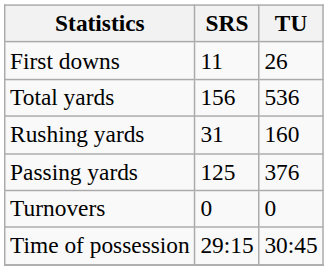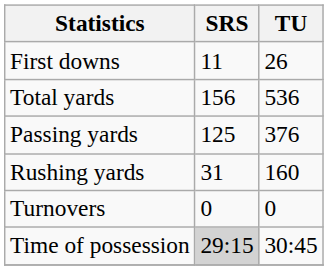rows swapped: (77, 134) <-> (74, 171)
(227, 245) no background -> (227, 245) lightgrey background
